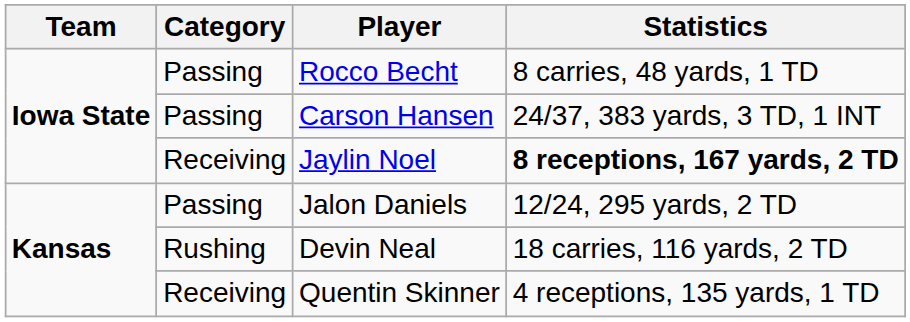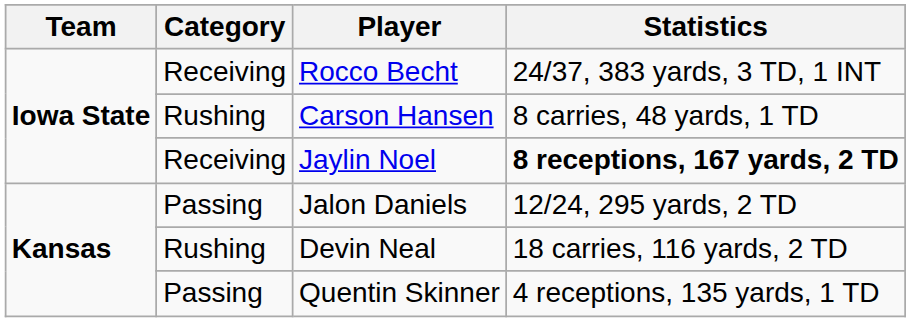(213, 71) Passing -> (225, 71) Receiving
(666, 71) 8 carries, 48 yards, 1 TD -> (697, 71) 24/37, 383 yards, 3 TD, 1 INT
(213, 115) Passing -> (215, 115) Rushing
(697, 115) 24/37, 383 yards, 3 TD, 1 INT -> (666, 115) 8 carries, 48 yards, 1 TD
(225, 293) Receiving -> (213, 293) Passing
